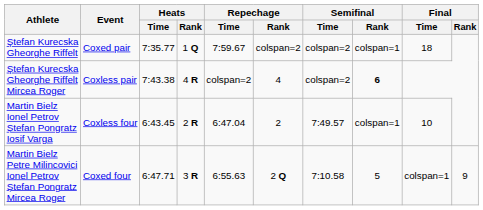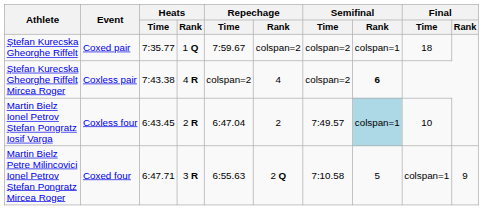(377, 122) no background -> (377, 122) lightblue background
